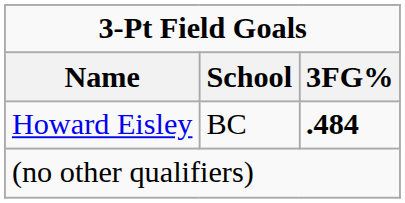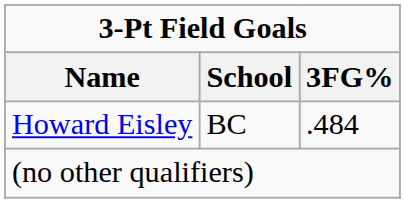(333, 124) bold -> (333, 124) normal
